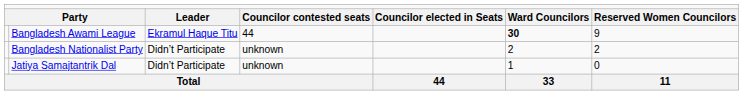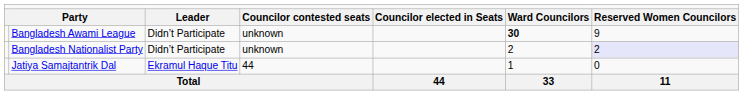(193, 33) Ekramul Haque Titu -> (186, 33) Didn’t Participate
(248, 33) 44 -> (263, 33) unknown
(597, 49) no background -> (597, 49) lavender background
(186, 66) Didn’t Participate -> (193, 66) Ekramul Haque Titu
(263, 66) unknown -> (248, 66) 44
